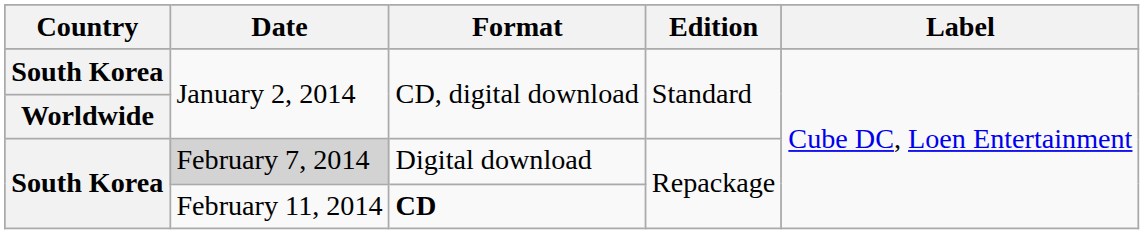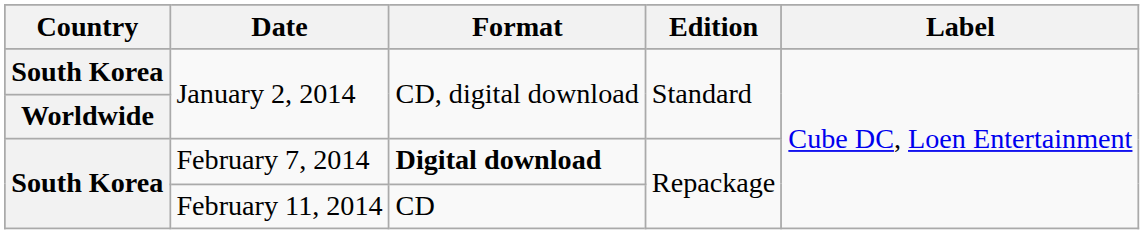(273, 160) lightgrey background -> (273, 160) no background
(494, 160) normal -> (498, 160) bold
(416, 205) bold -> (415, 205) normal
